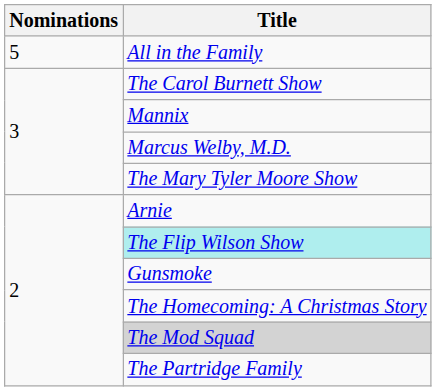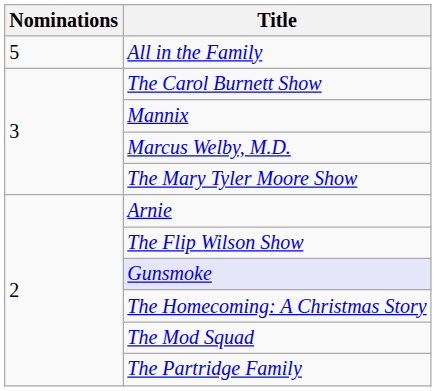(215, 242) paleturquoise background -> (215, 242) no background
(170, 274) no background -> (170, 274) lavender background
(191, 337) lightgrey background -> (191, 337) no background
